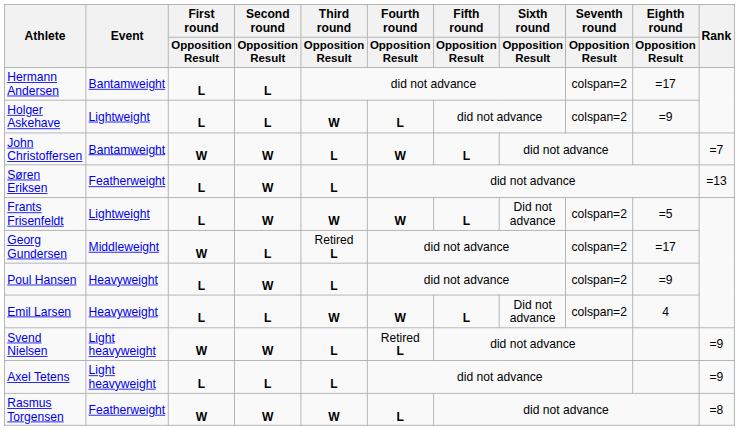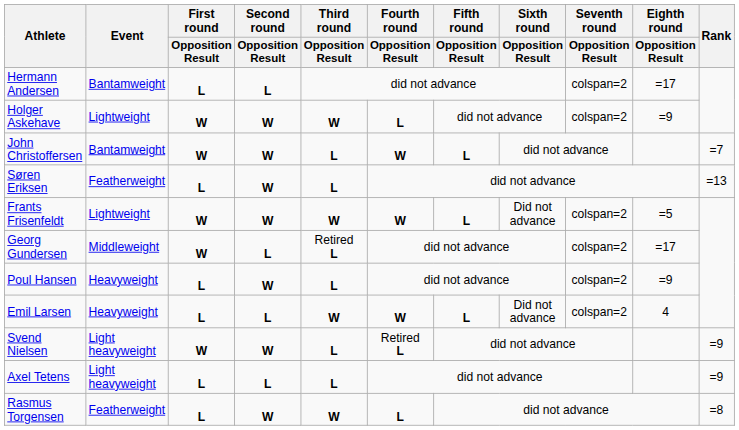(201, 124) L -> (201, 124) W
(268, 124) L -> (268, 124) W
(201, 221) L -> (201, 221) W
(201, 416) W -> (201, 416) L
